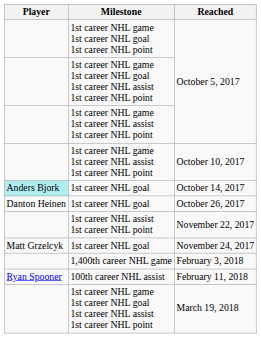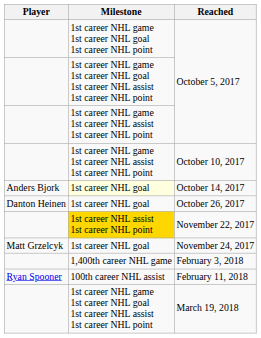(33, 188) paleturquoise background -> (33, 188) no background
(110, 188) no background -> (110, 188) lightyellow background
(112, 224) no background -> (112, 224) gold background
